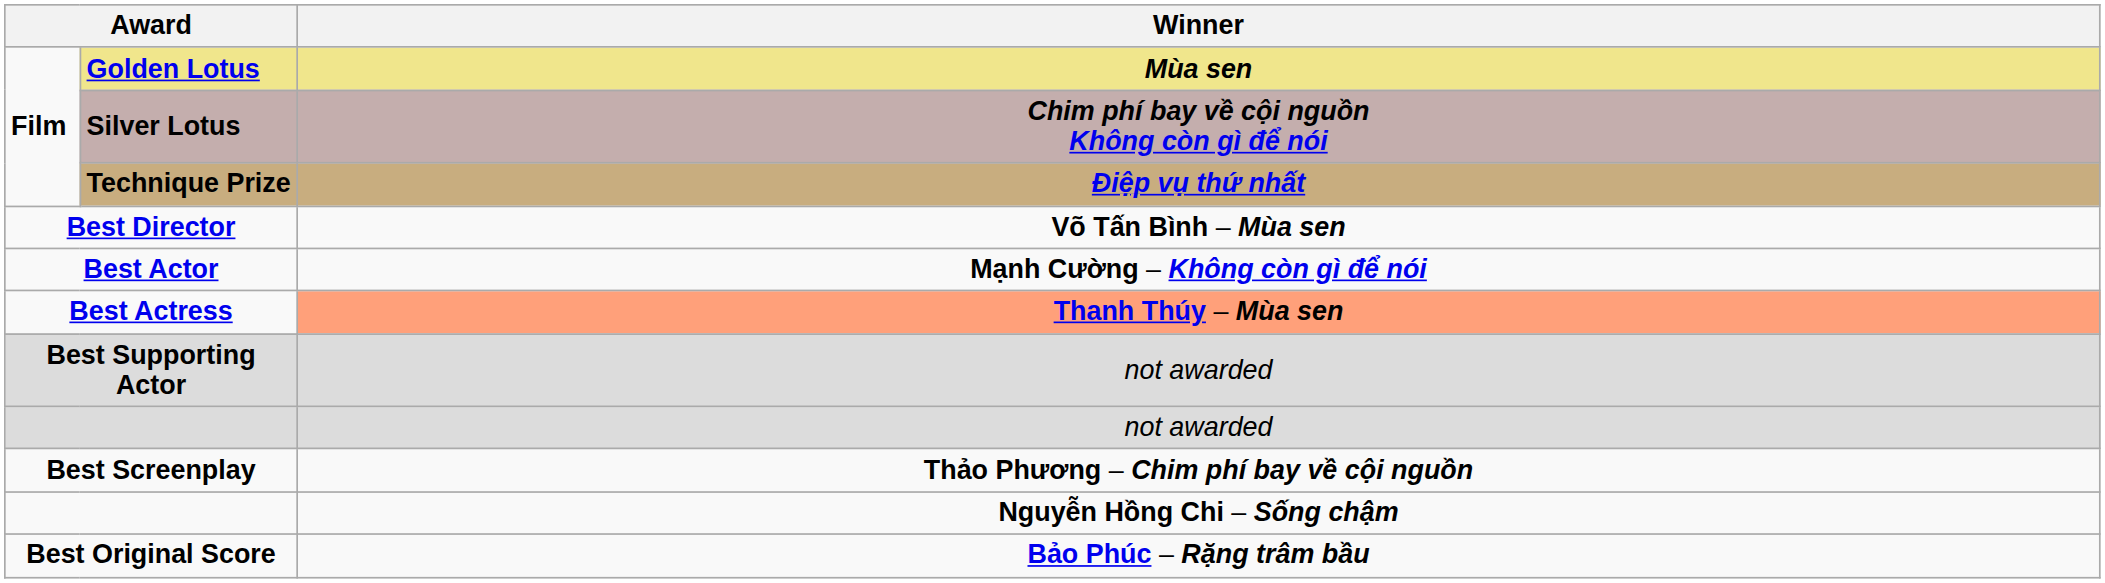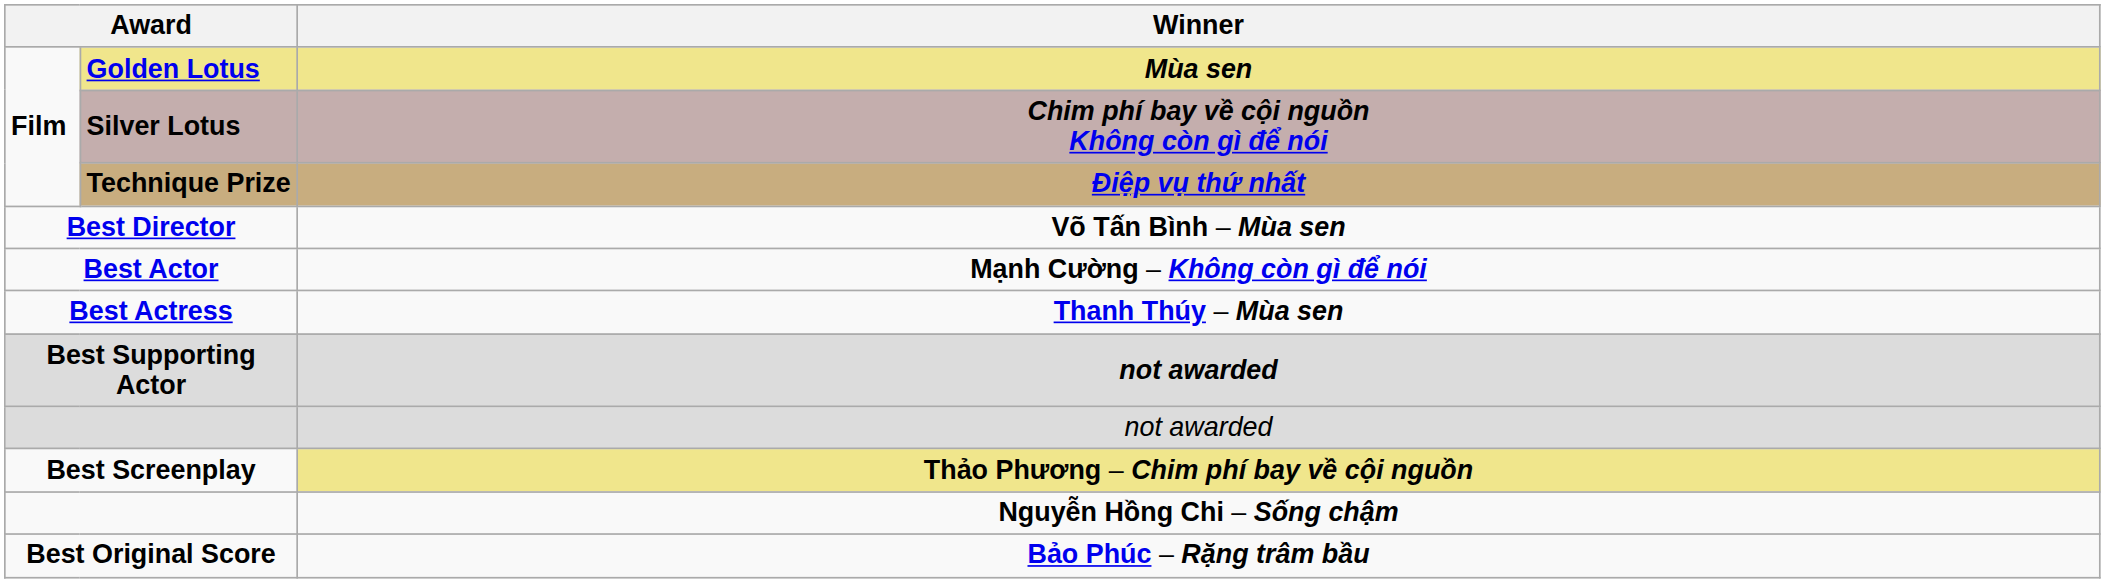(1199, 311) lightsalmon background -> (1199, 311) no background
(1199, 369) normal -> (1199, 369) bold
(1199, 469) no background -> (1199, 469) khaki background
